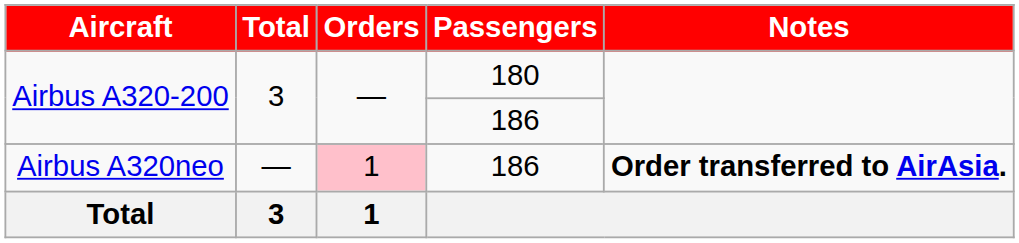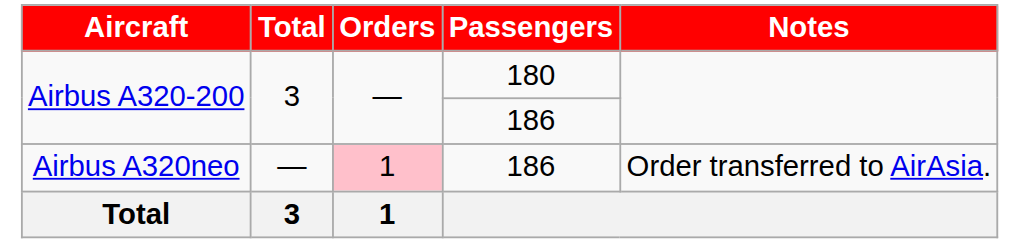(809, 167) bold -> (809, 167) normal
